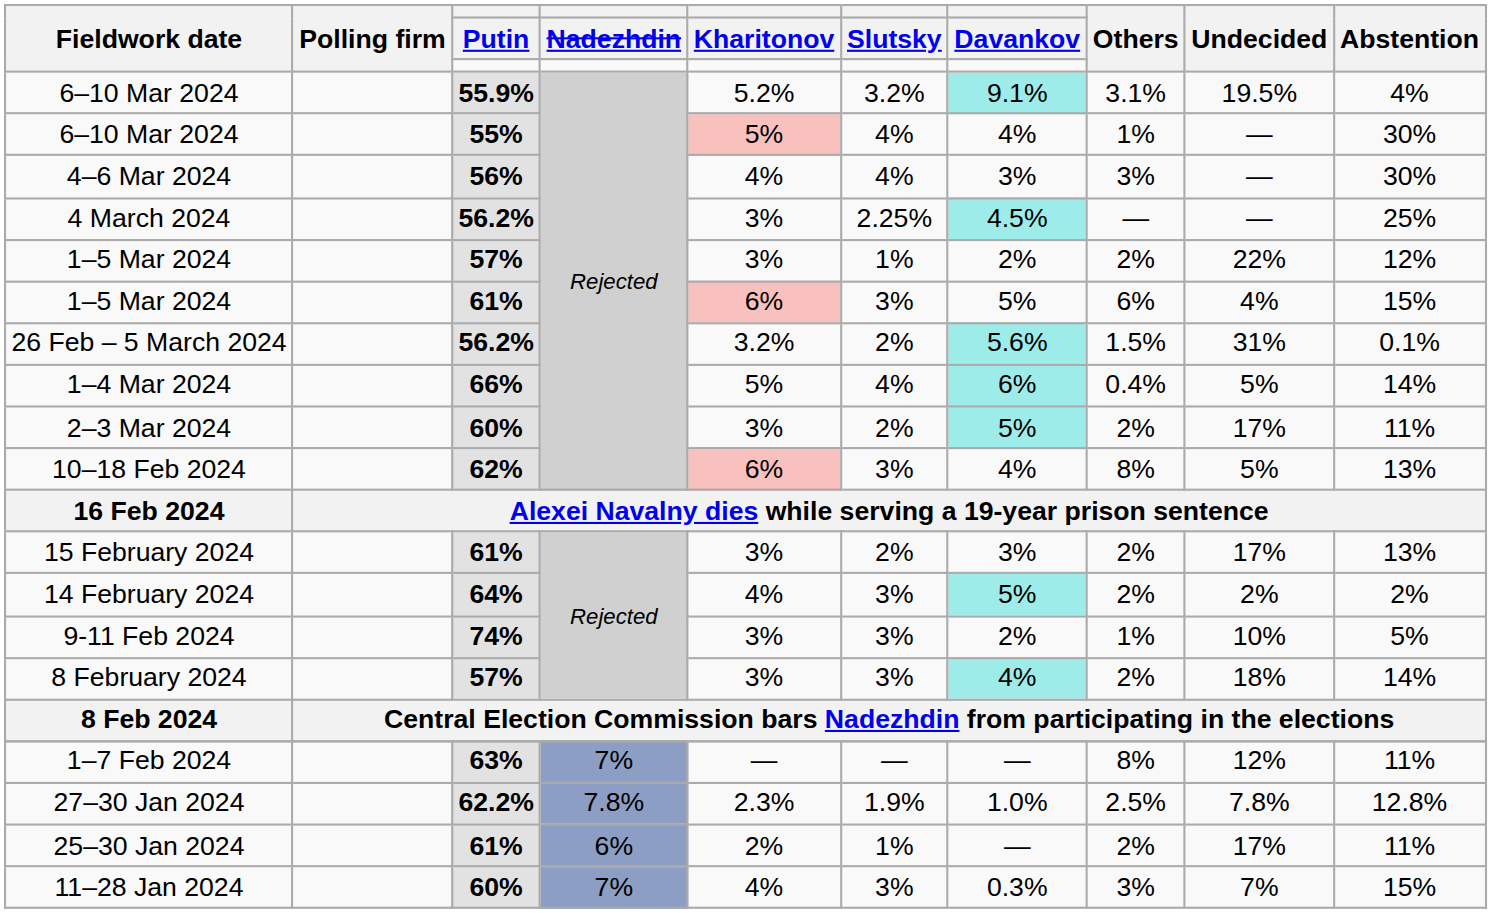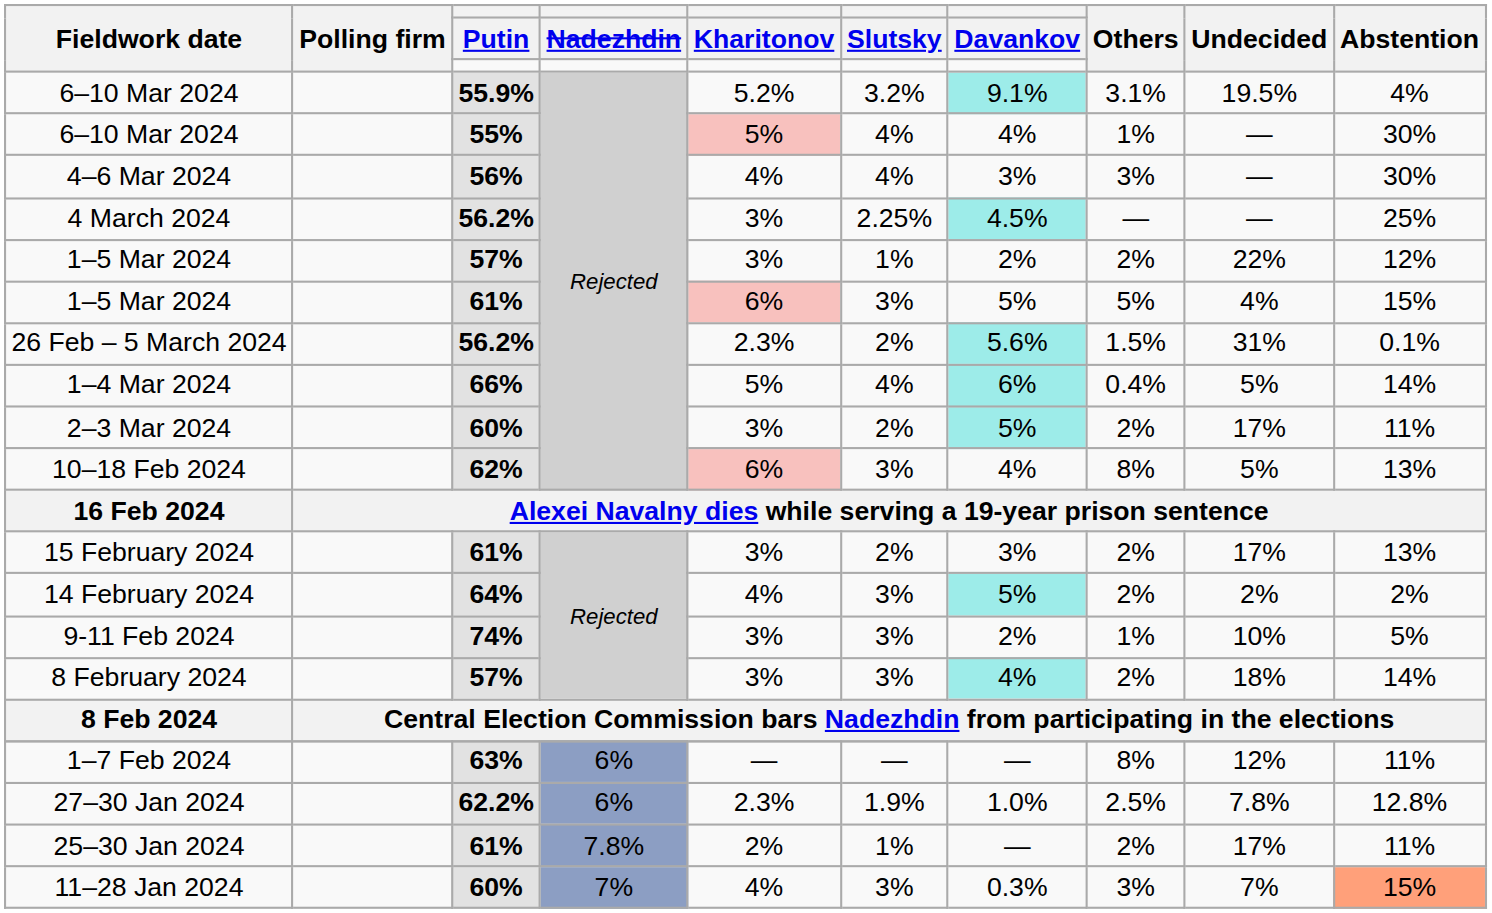(1136, 301) 6% -> (1136, 301) 5%
(764, 343) 3.2% -> (764, 343) 2.3%
(614, 761) 7% -> (614, 761) 6%
(614, 802) 7.8% -> (614, 802) 6%
(614, 844) 6% -> (614, 844) 7.8%
(1410, 886) no background -> (1410, 886) lightsalmon background
